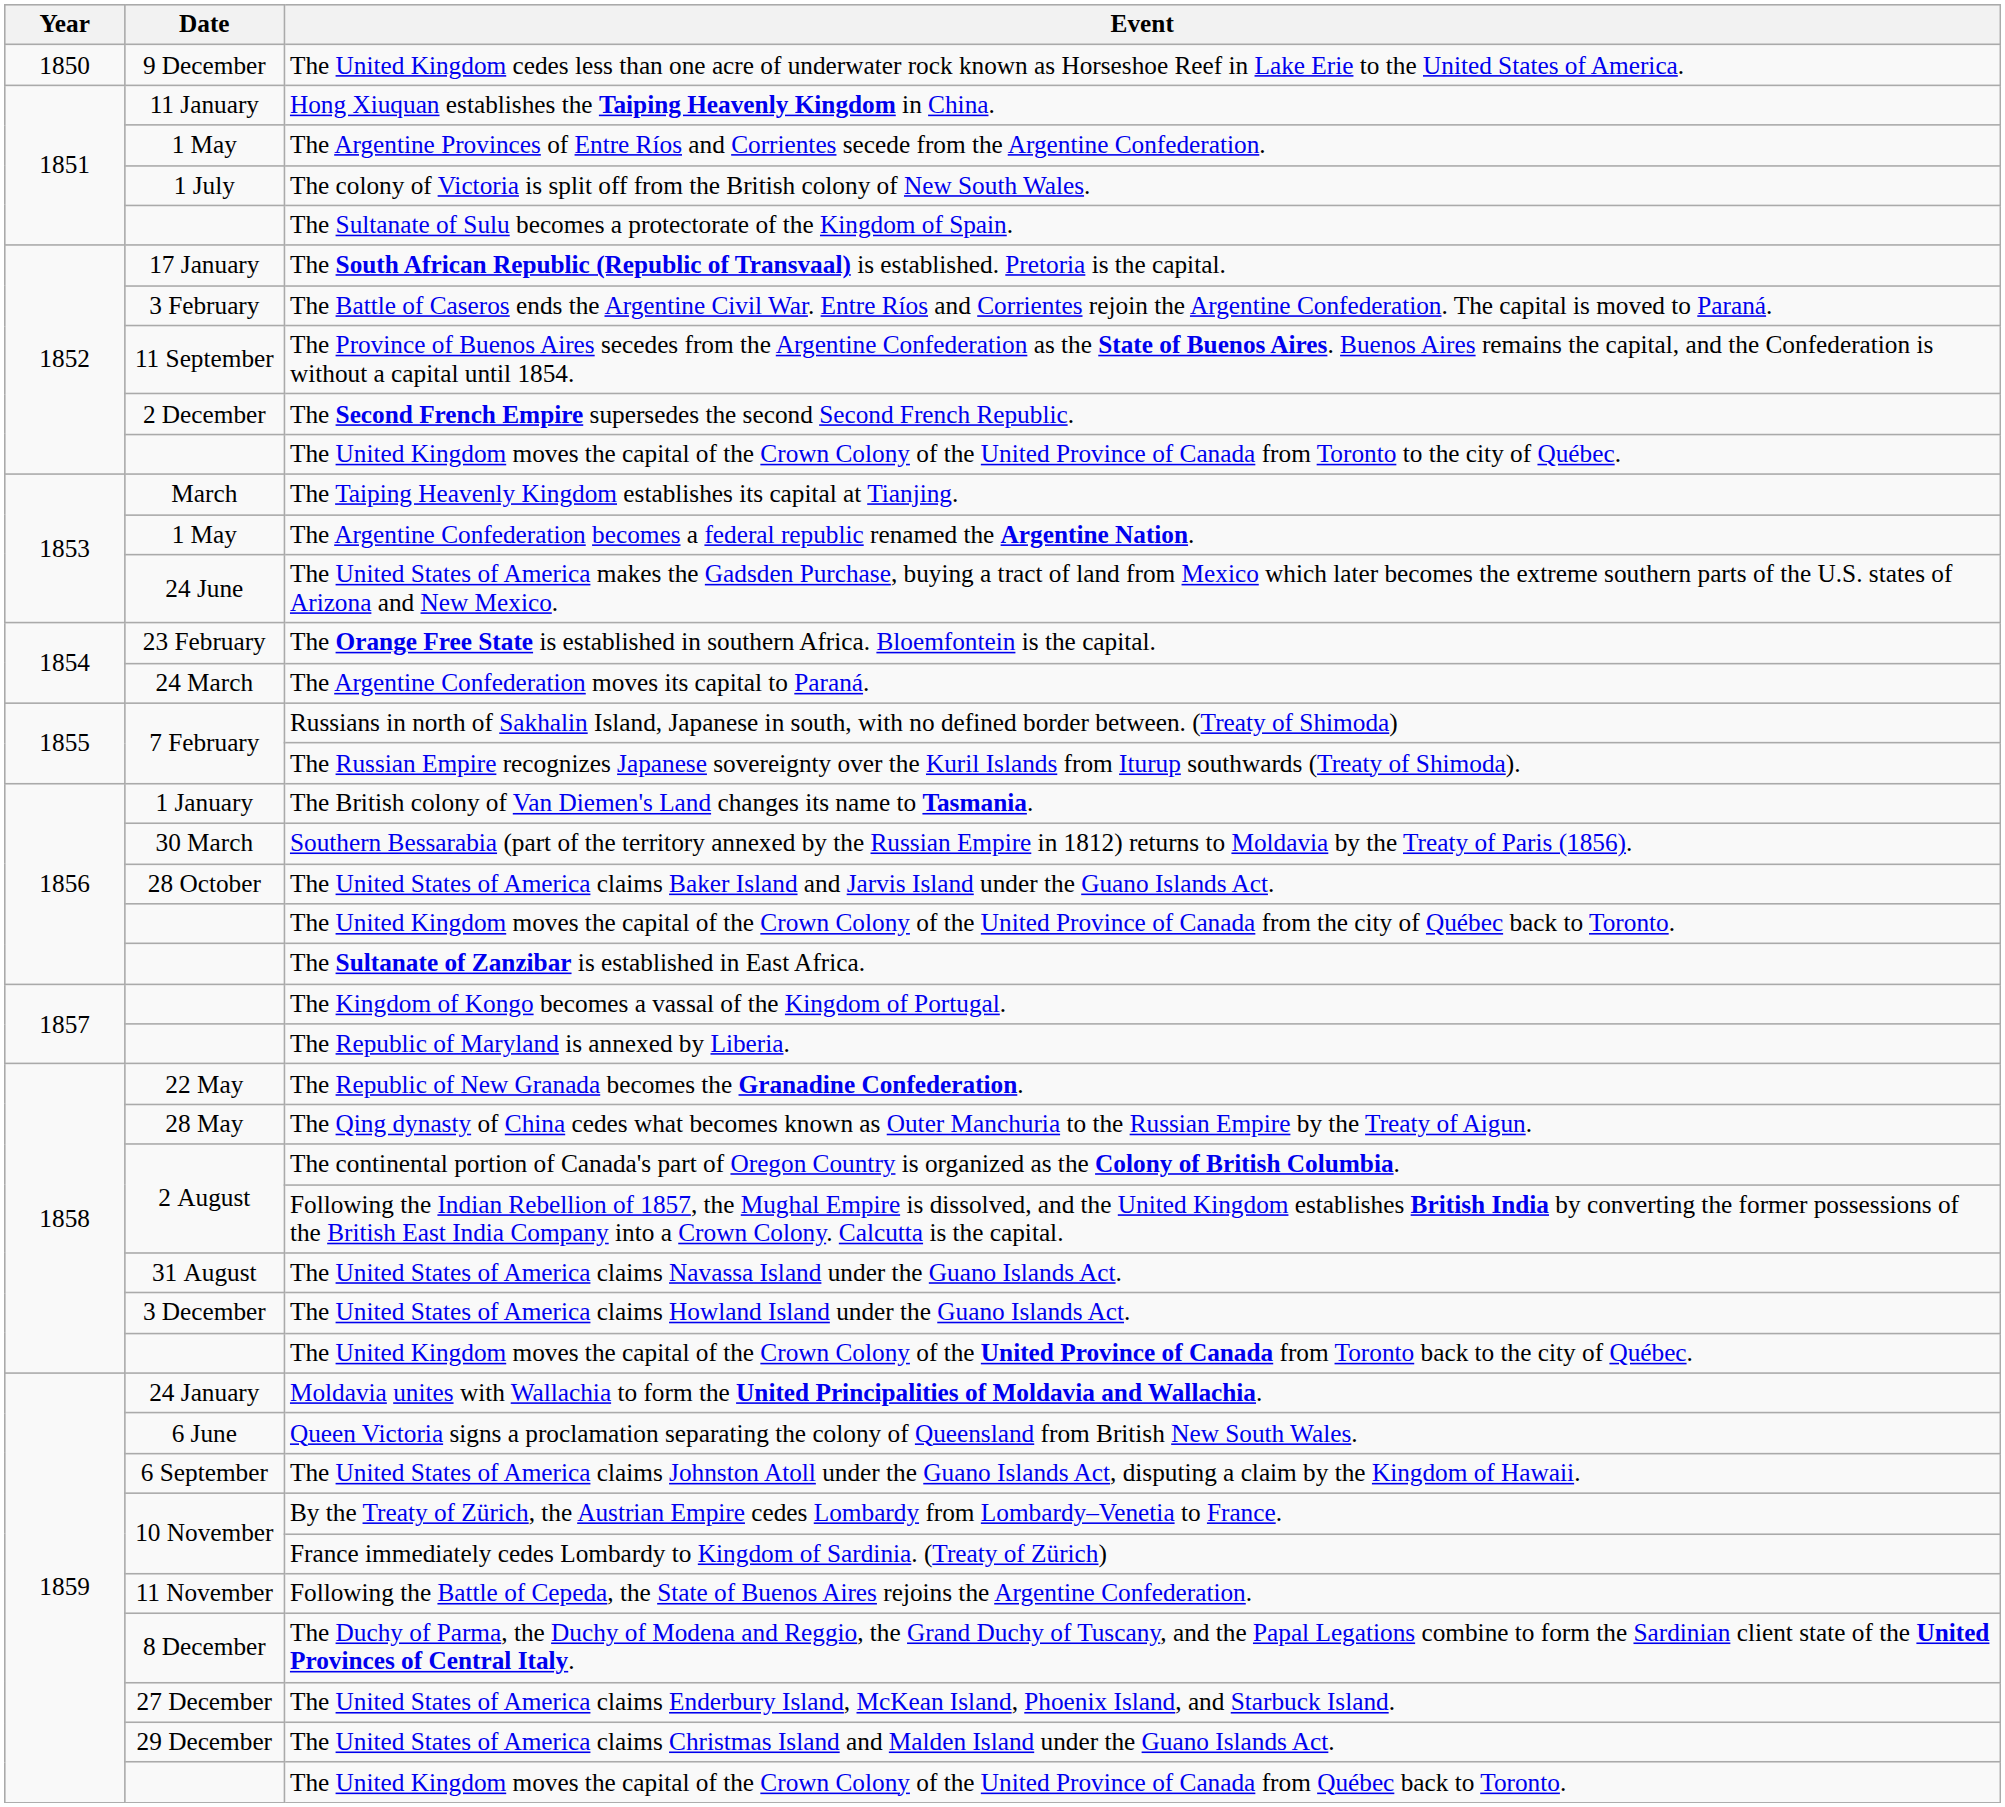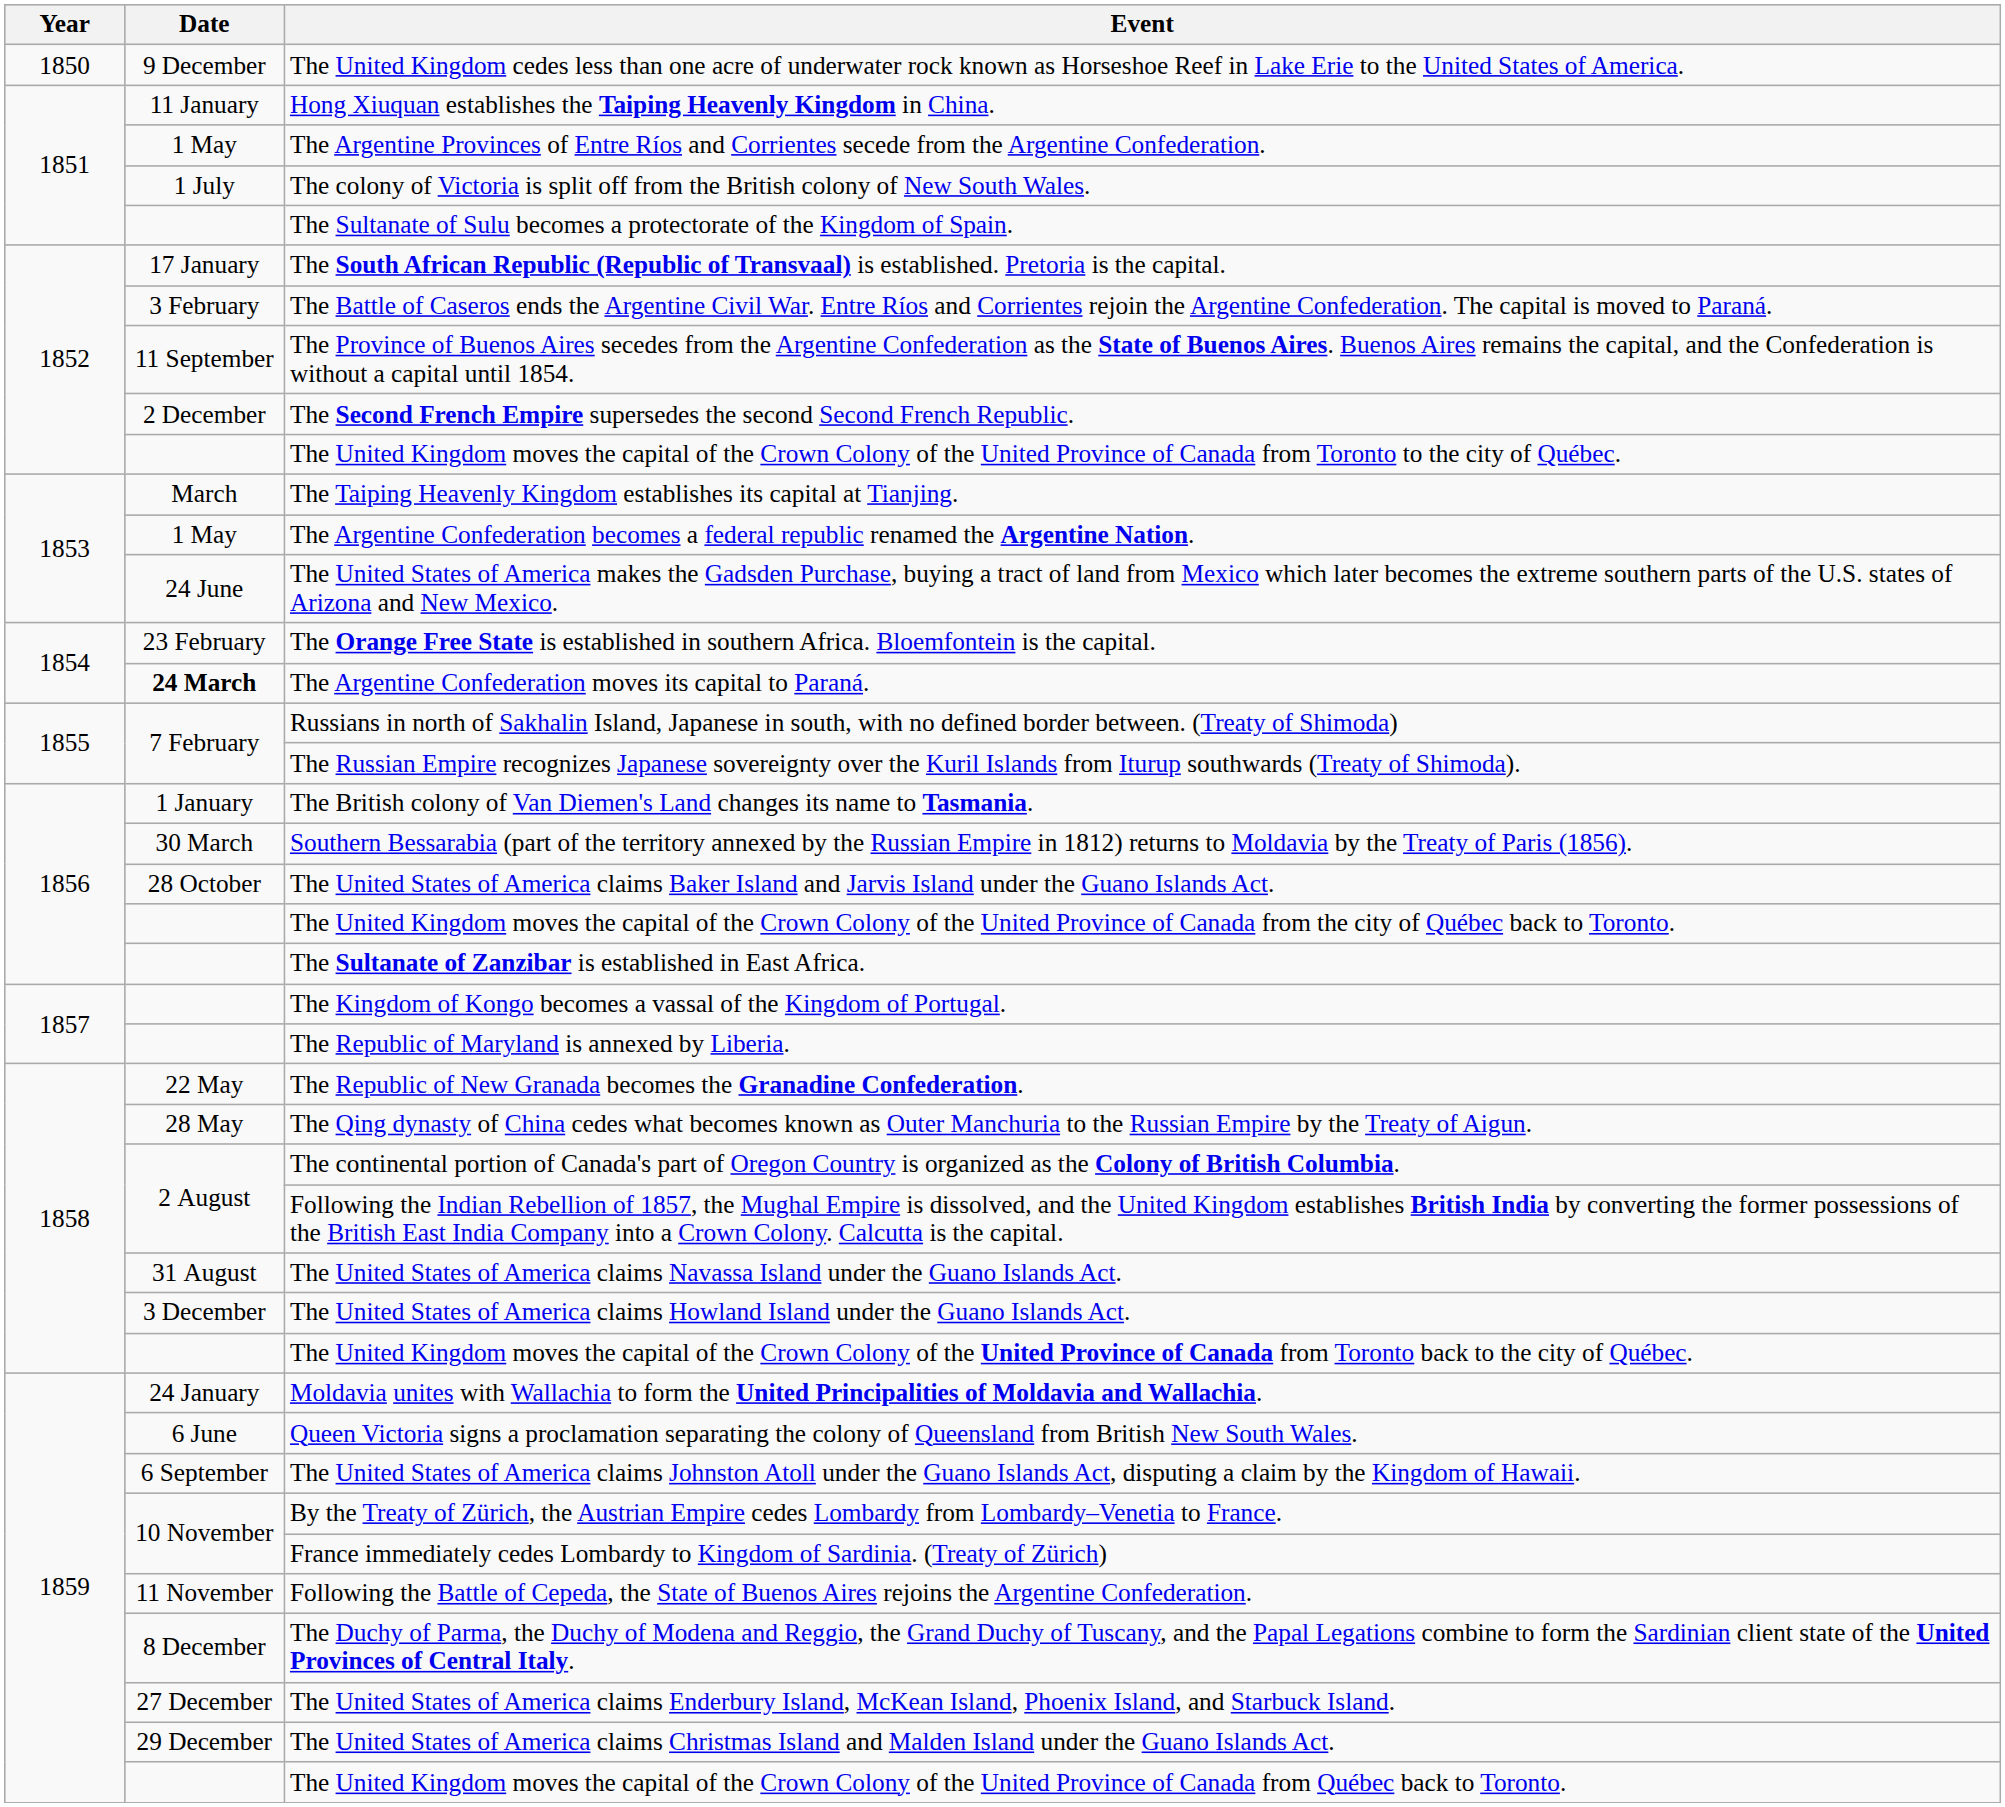(204, 682) normal -> (204, 682) bold
